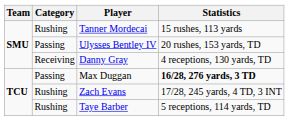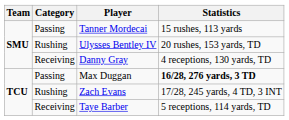(51, 29) Rushing -> (50, 29) Passing
(50, 44) Passing -> (51, 44) Rushing
(51, 107) Rushing -> (55, 107) Receiving
